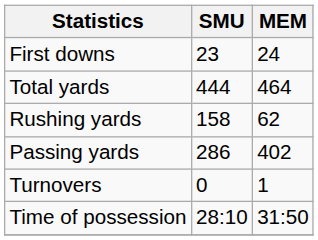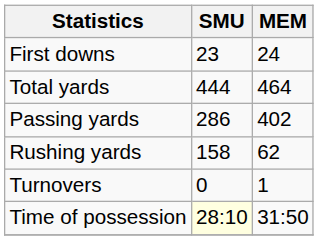rows swapped: (75, 119) <-> (74, 152)
(222, 217) no background -> (222, 217) lightyellow background
